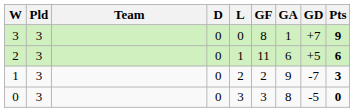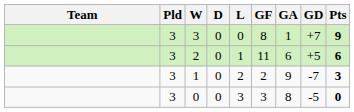columns swapped: (129, 14) <-> (15, 14)
